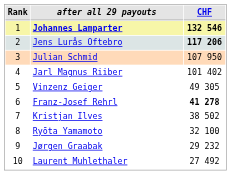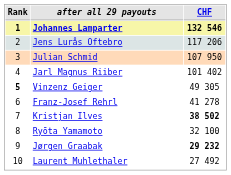(18, 28) normal -> (18, 28) bold
(204, 43) bold -> (204, 43) normal
(18, 87) normal -> (18, 87) bold
(204, 102) bold -> (204, 102) normal
(204, 117) normal -> (204, 117) bold
(204, 146) normal -> (204, 146) bold
